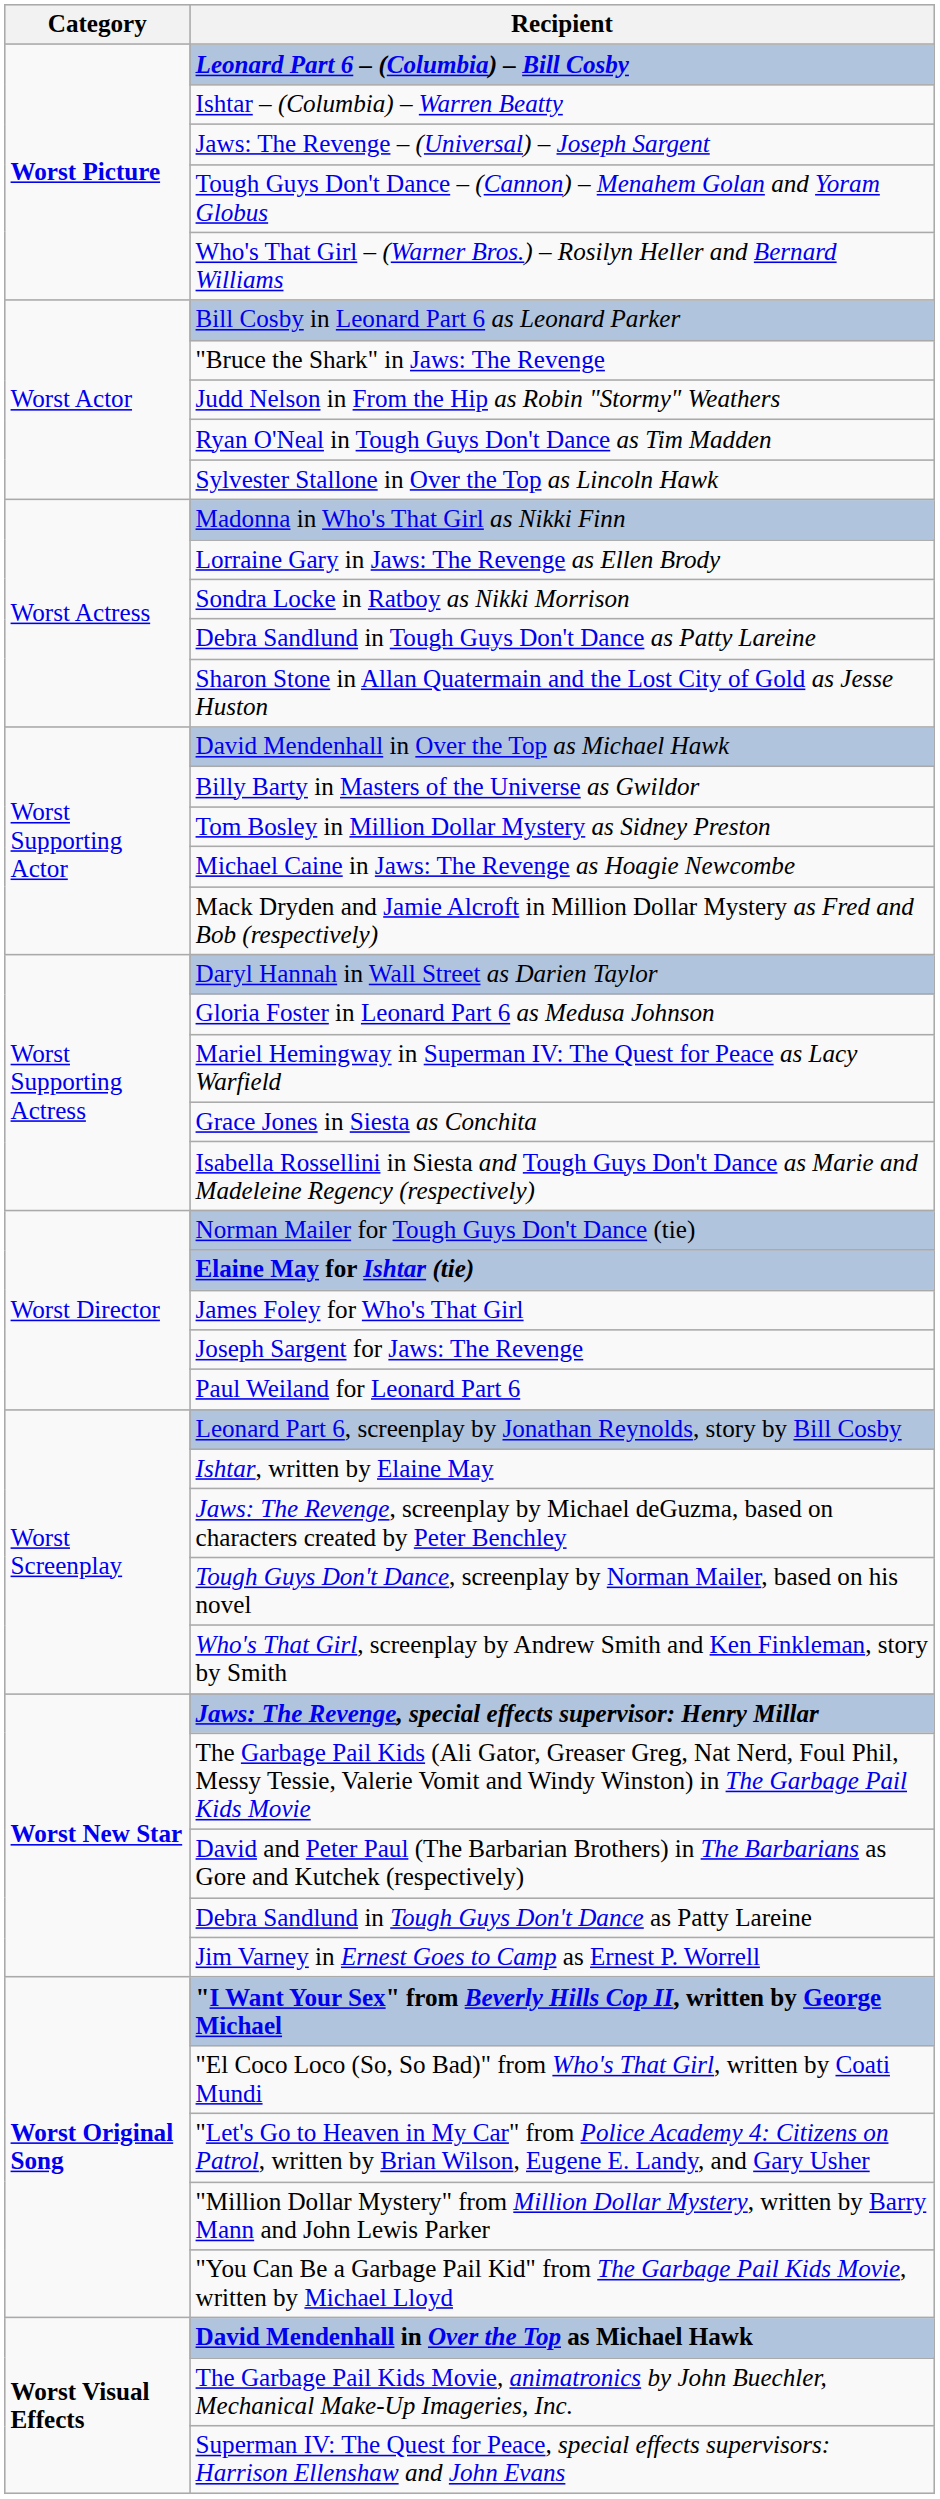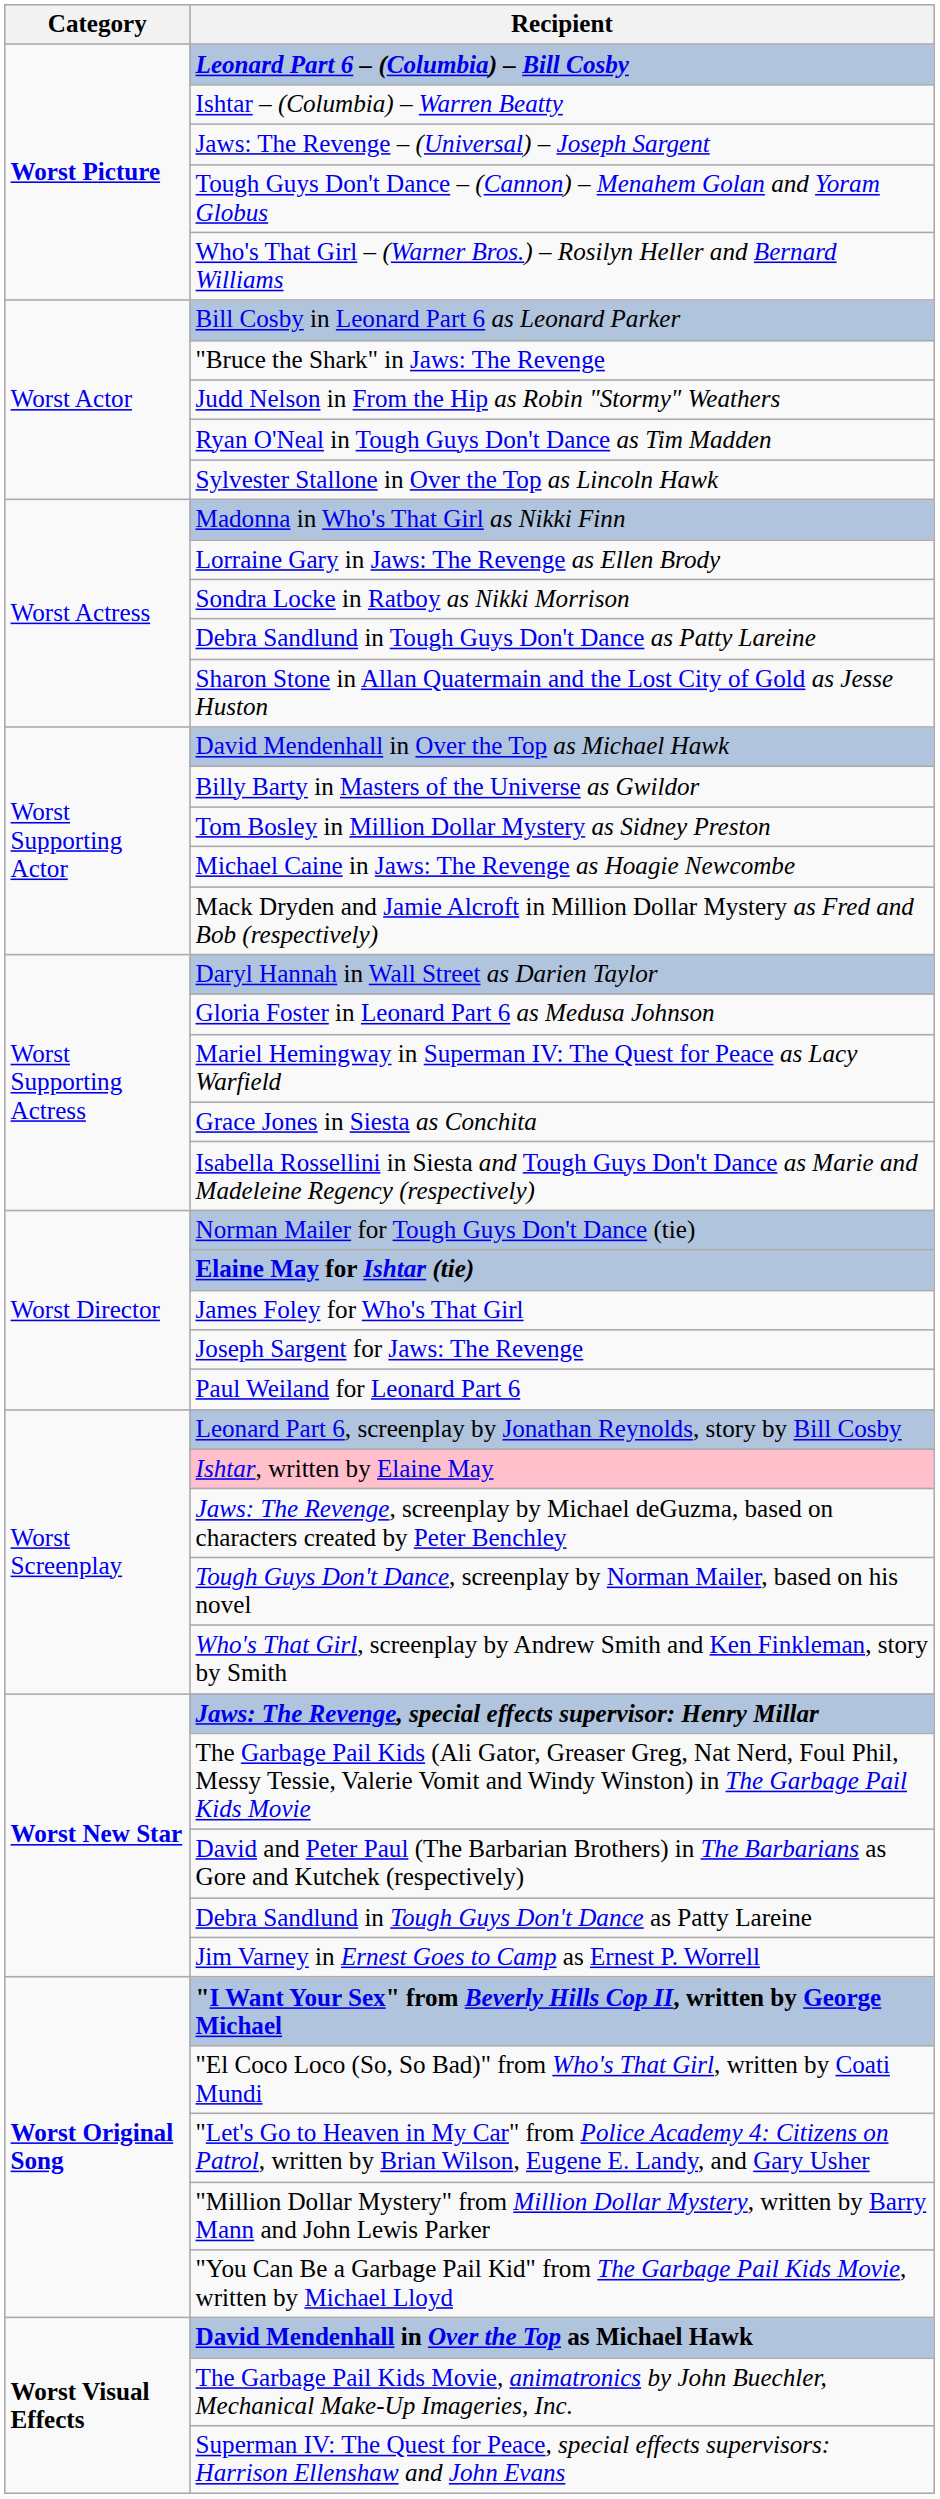(345, 1468) no background -> (345, 1468) pink background
